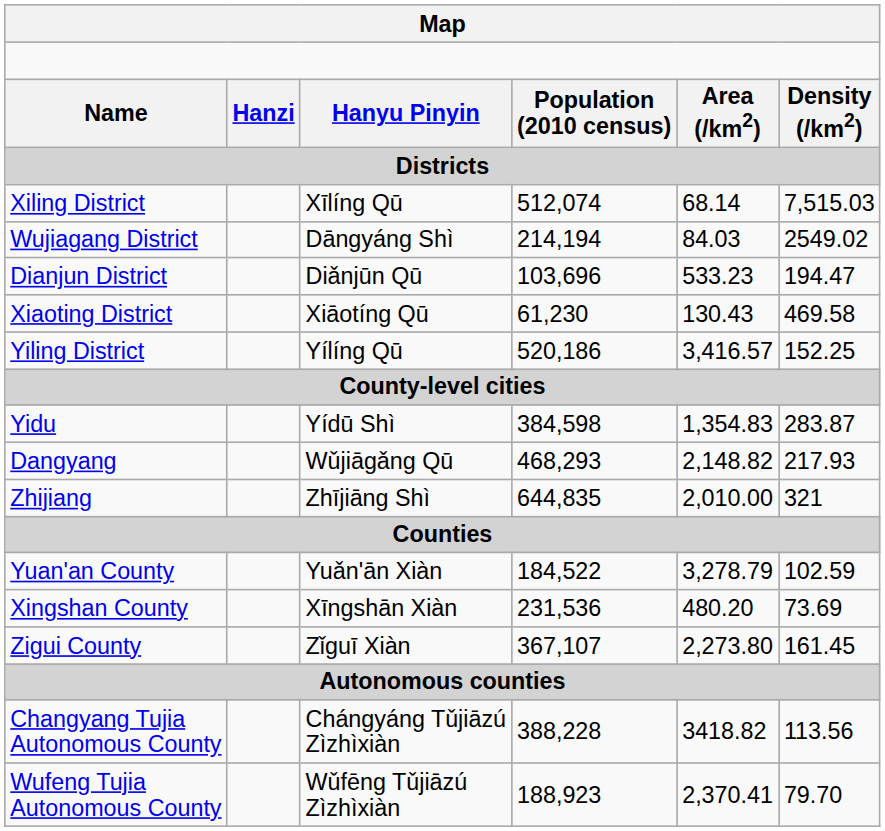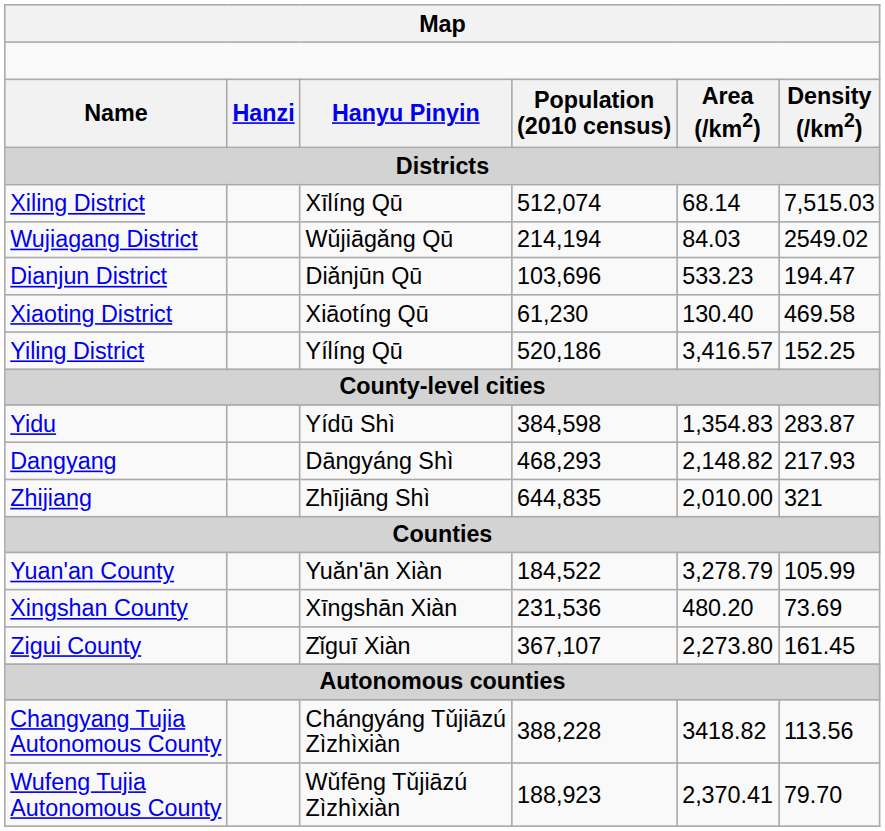(379, 240) Dāngyáng Shì -> (379, 240) Wǔjiāgǎng Qū
(718, 314) 130.43 -> (718, 314) 130.40
(379, 461) Wǔjiāgǎng Qū -> (379, 461) Dāngyáng Shì
(820, 572) 102.59 -> (820, 572) 105.99
